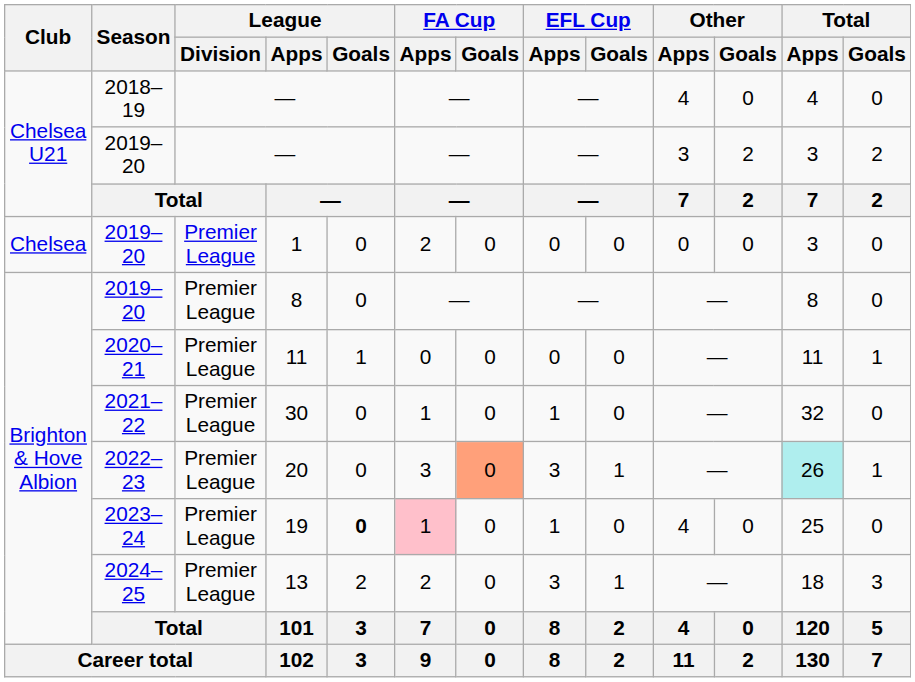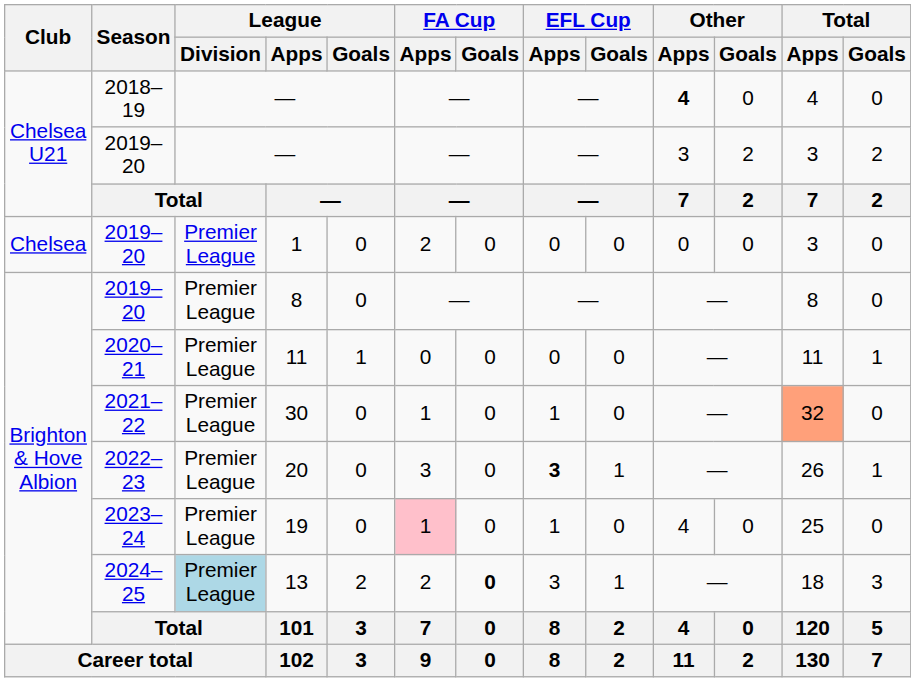(684, 98) normal -> (684, 98) bold
(813, 413) no background -> (813, 413) lightsalmon background
(490, 469) lightsalmon background -> (490, 469) no background
(555, 469) normal -> (555, 469) bold
(813, 469) paleturquoise background -> (813, 469) no background
(361, 526) bold -> (361, 526) normal
(221, 582) no background -> (221, 582) lightblue background
(490, 582) normal -> (490, 582) bold
